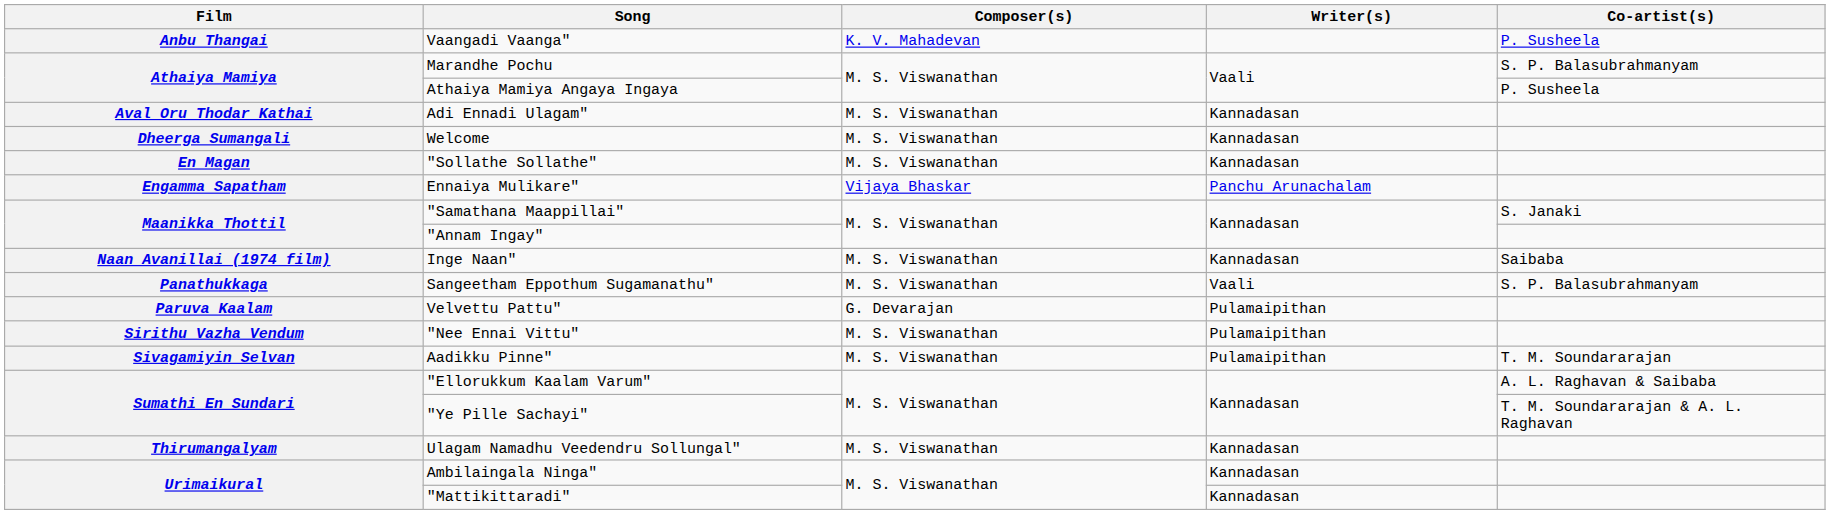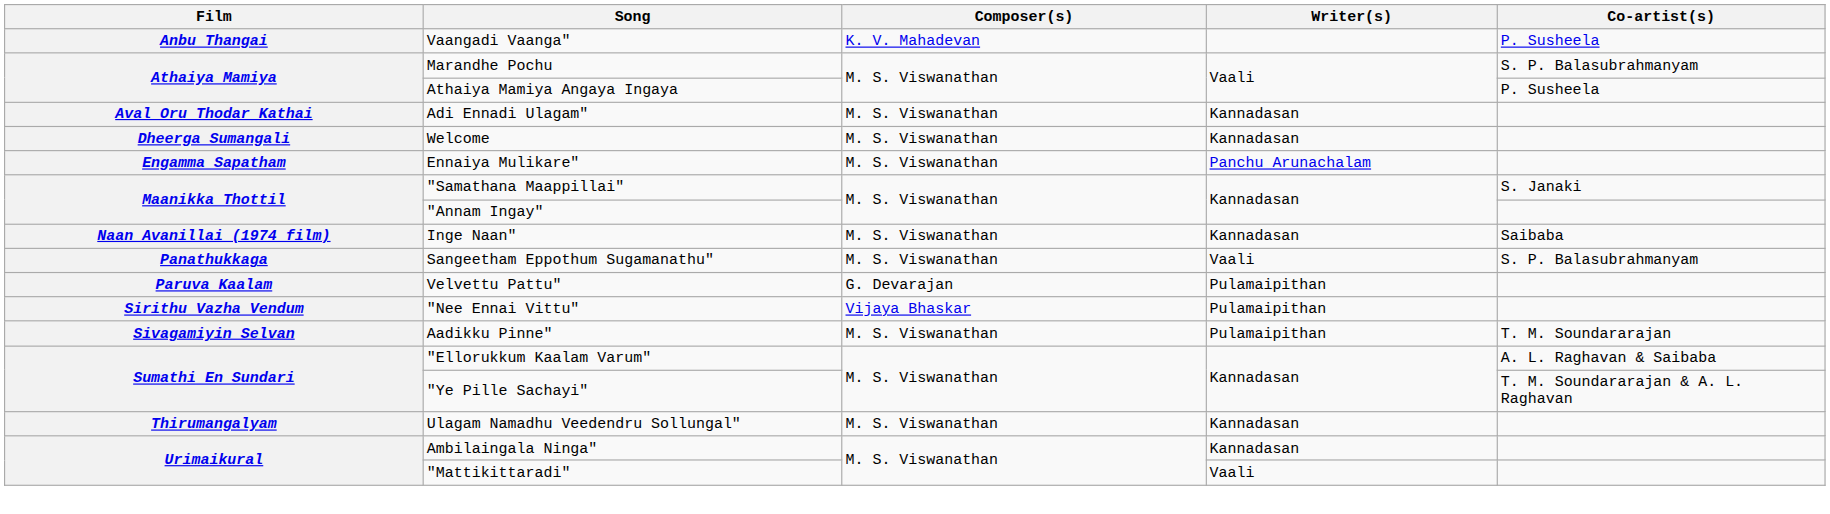- row: (512, 163)
(908, 187) Vijaya Bhaskar -> (922, 163) M. S. Viswanathan
(922, 334) M. S. Viswanathan -> (908, 309) Vijaya Bhaskar
(1254, 497) Kannadasan -> (1232, 473) Vaali
